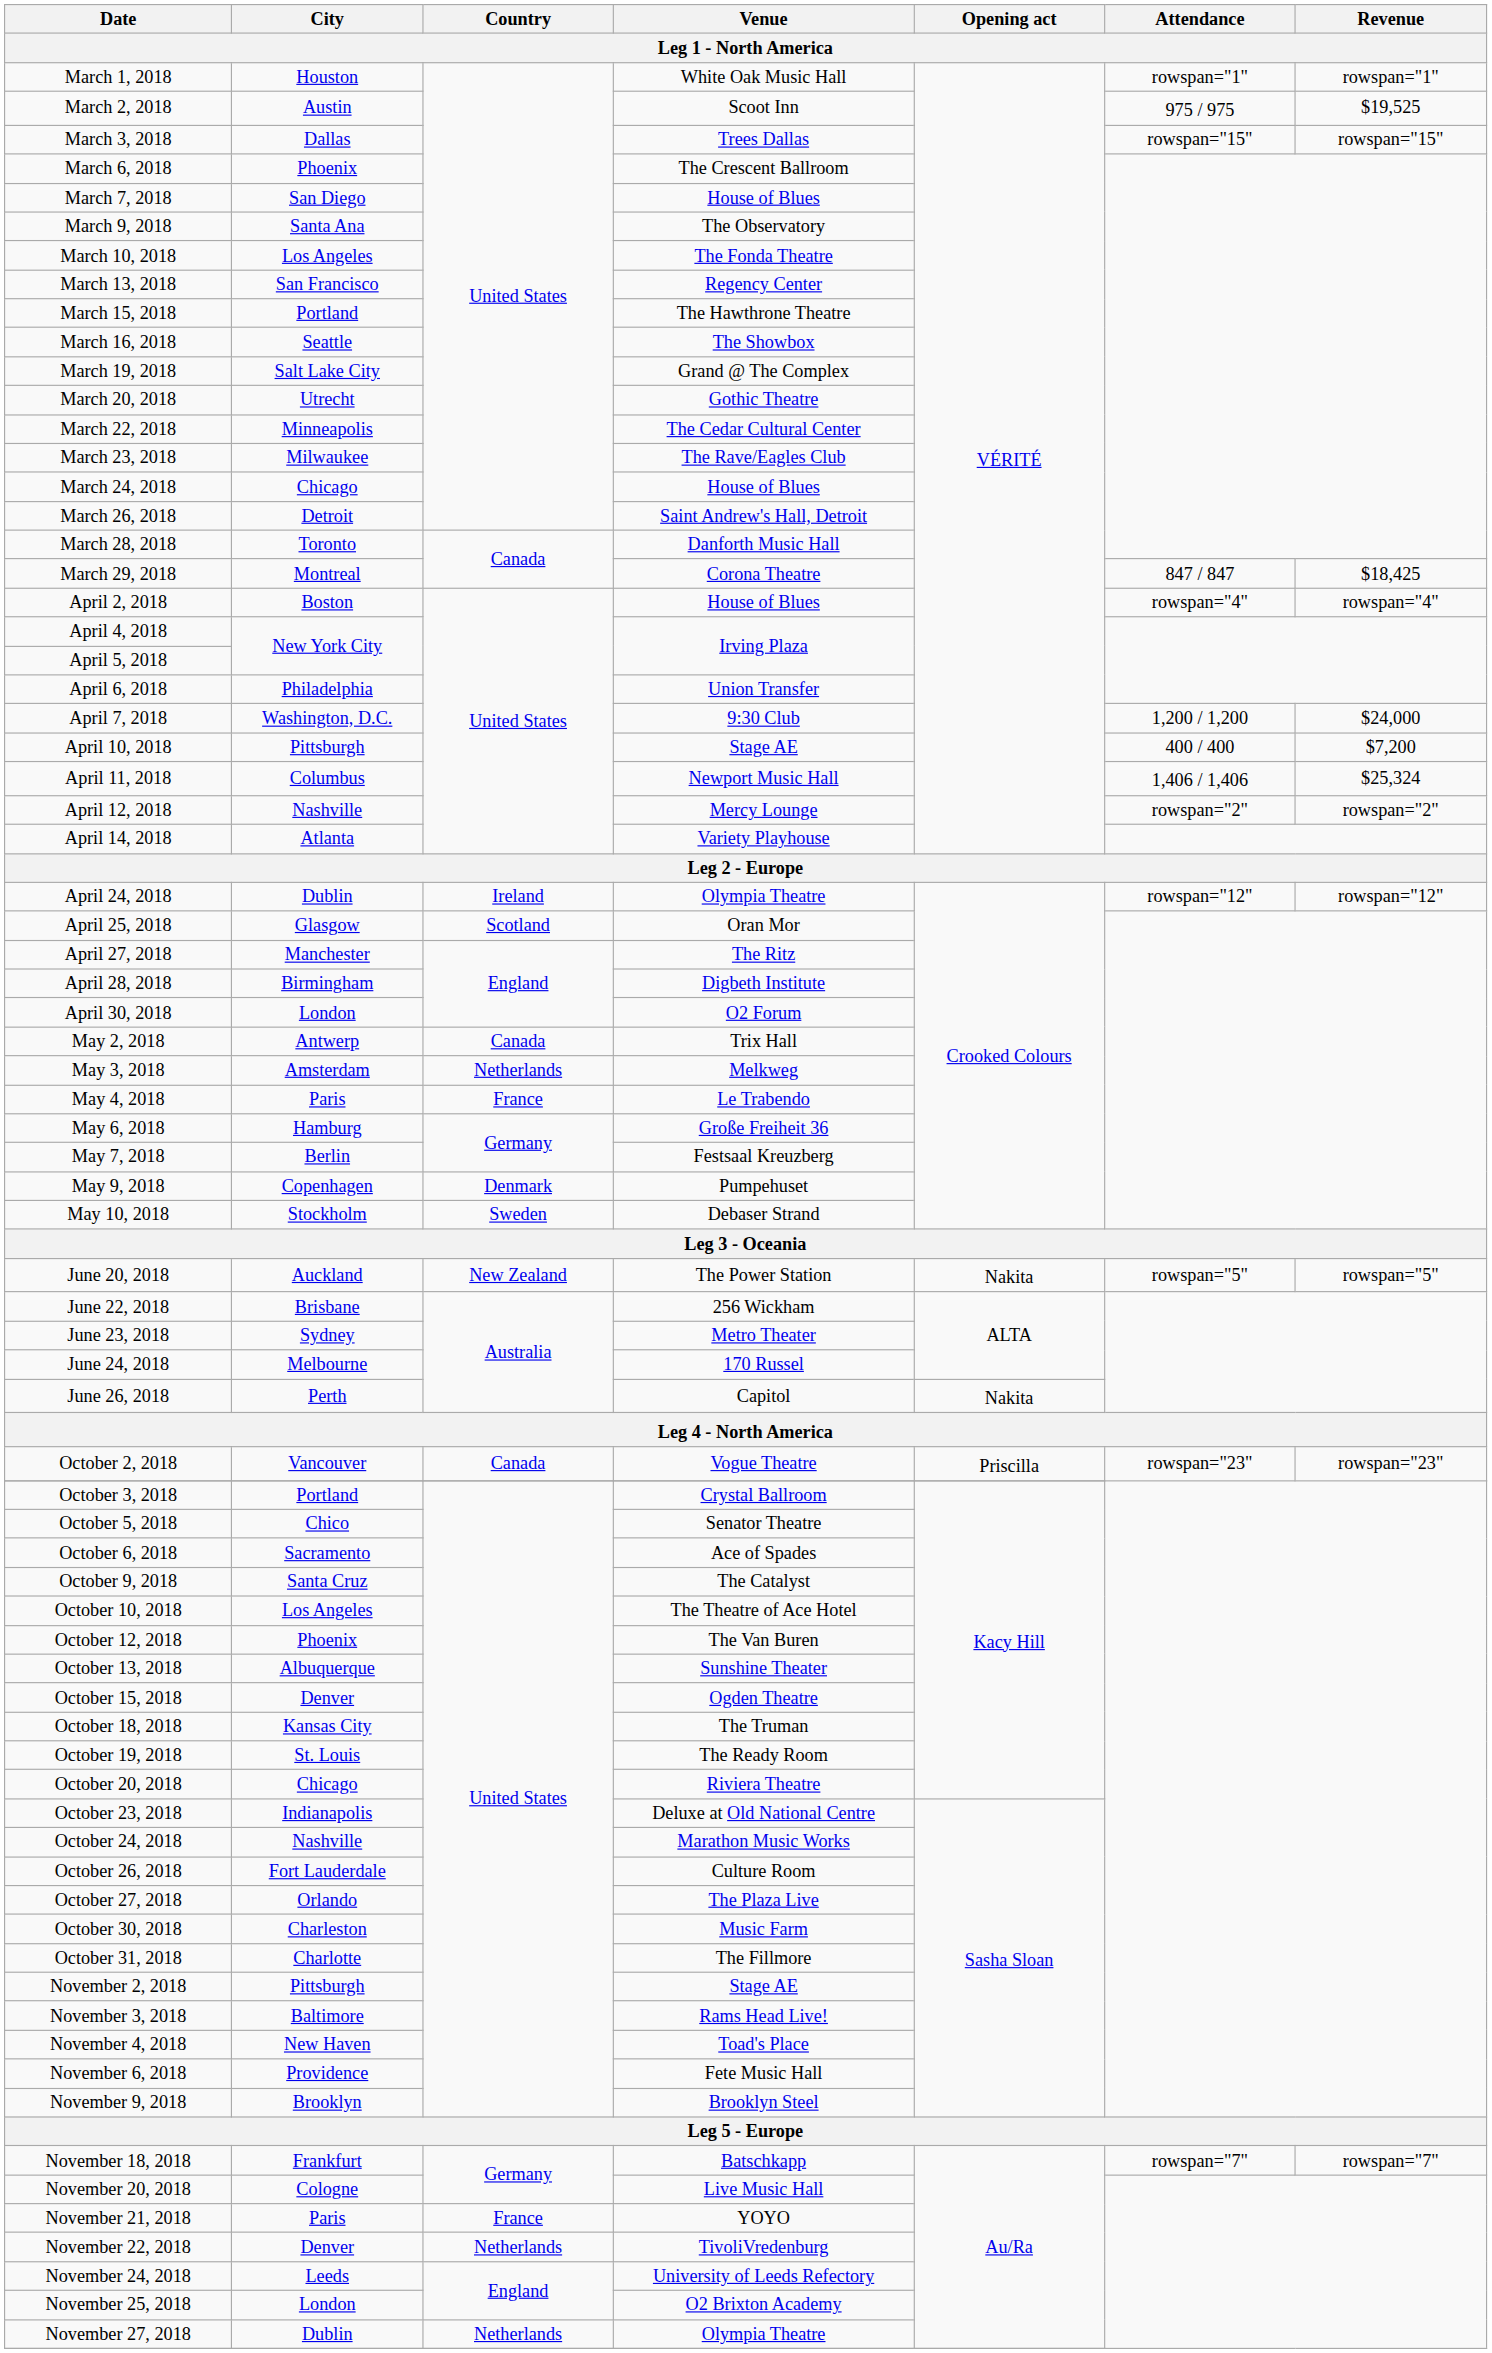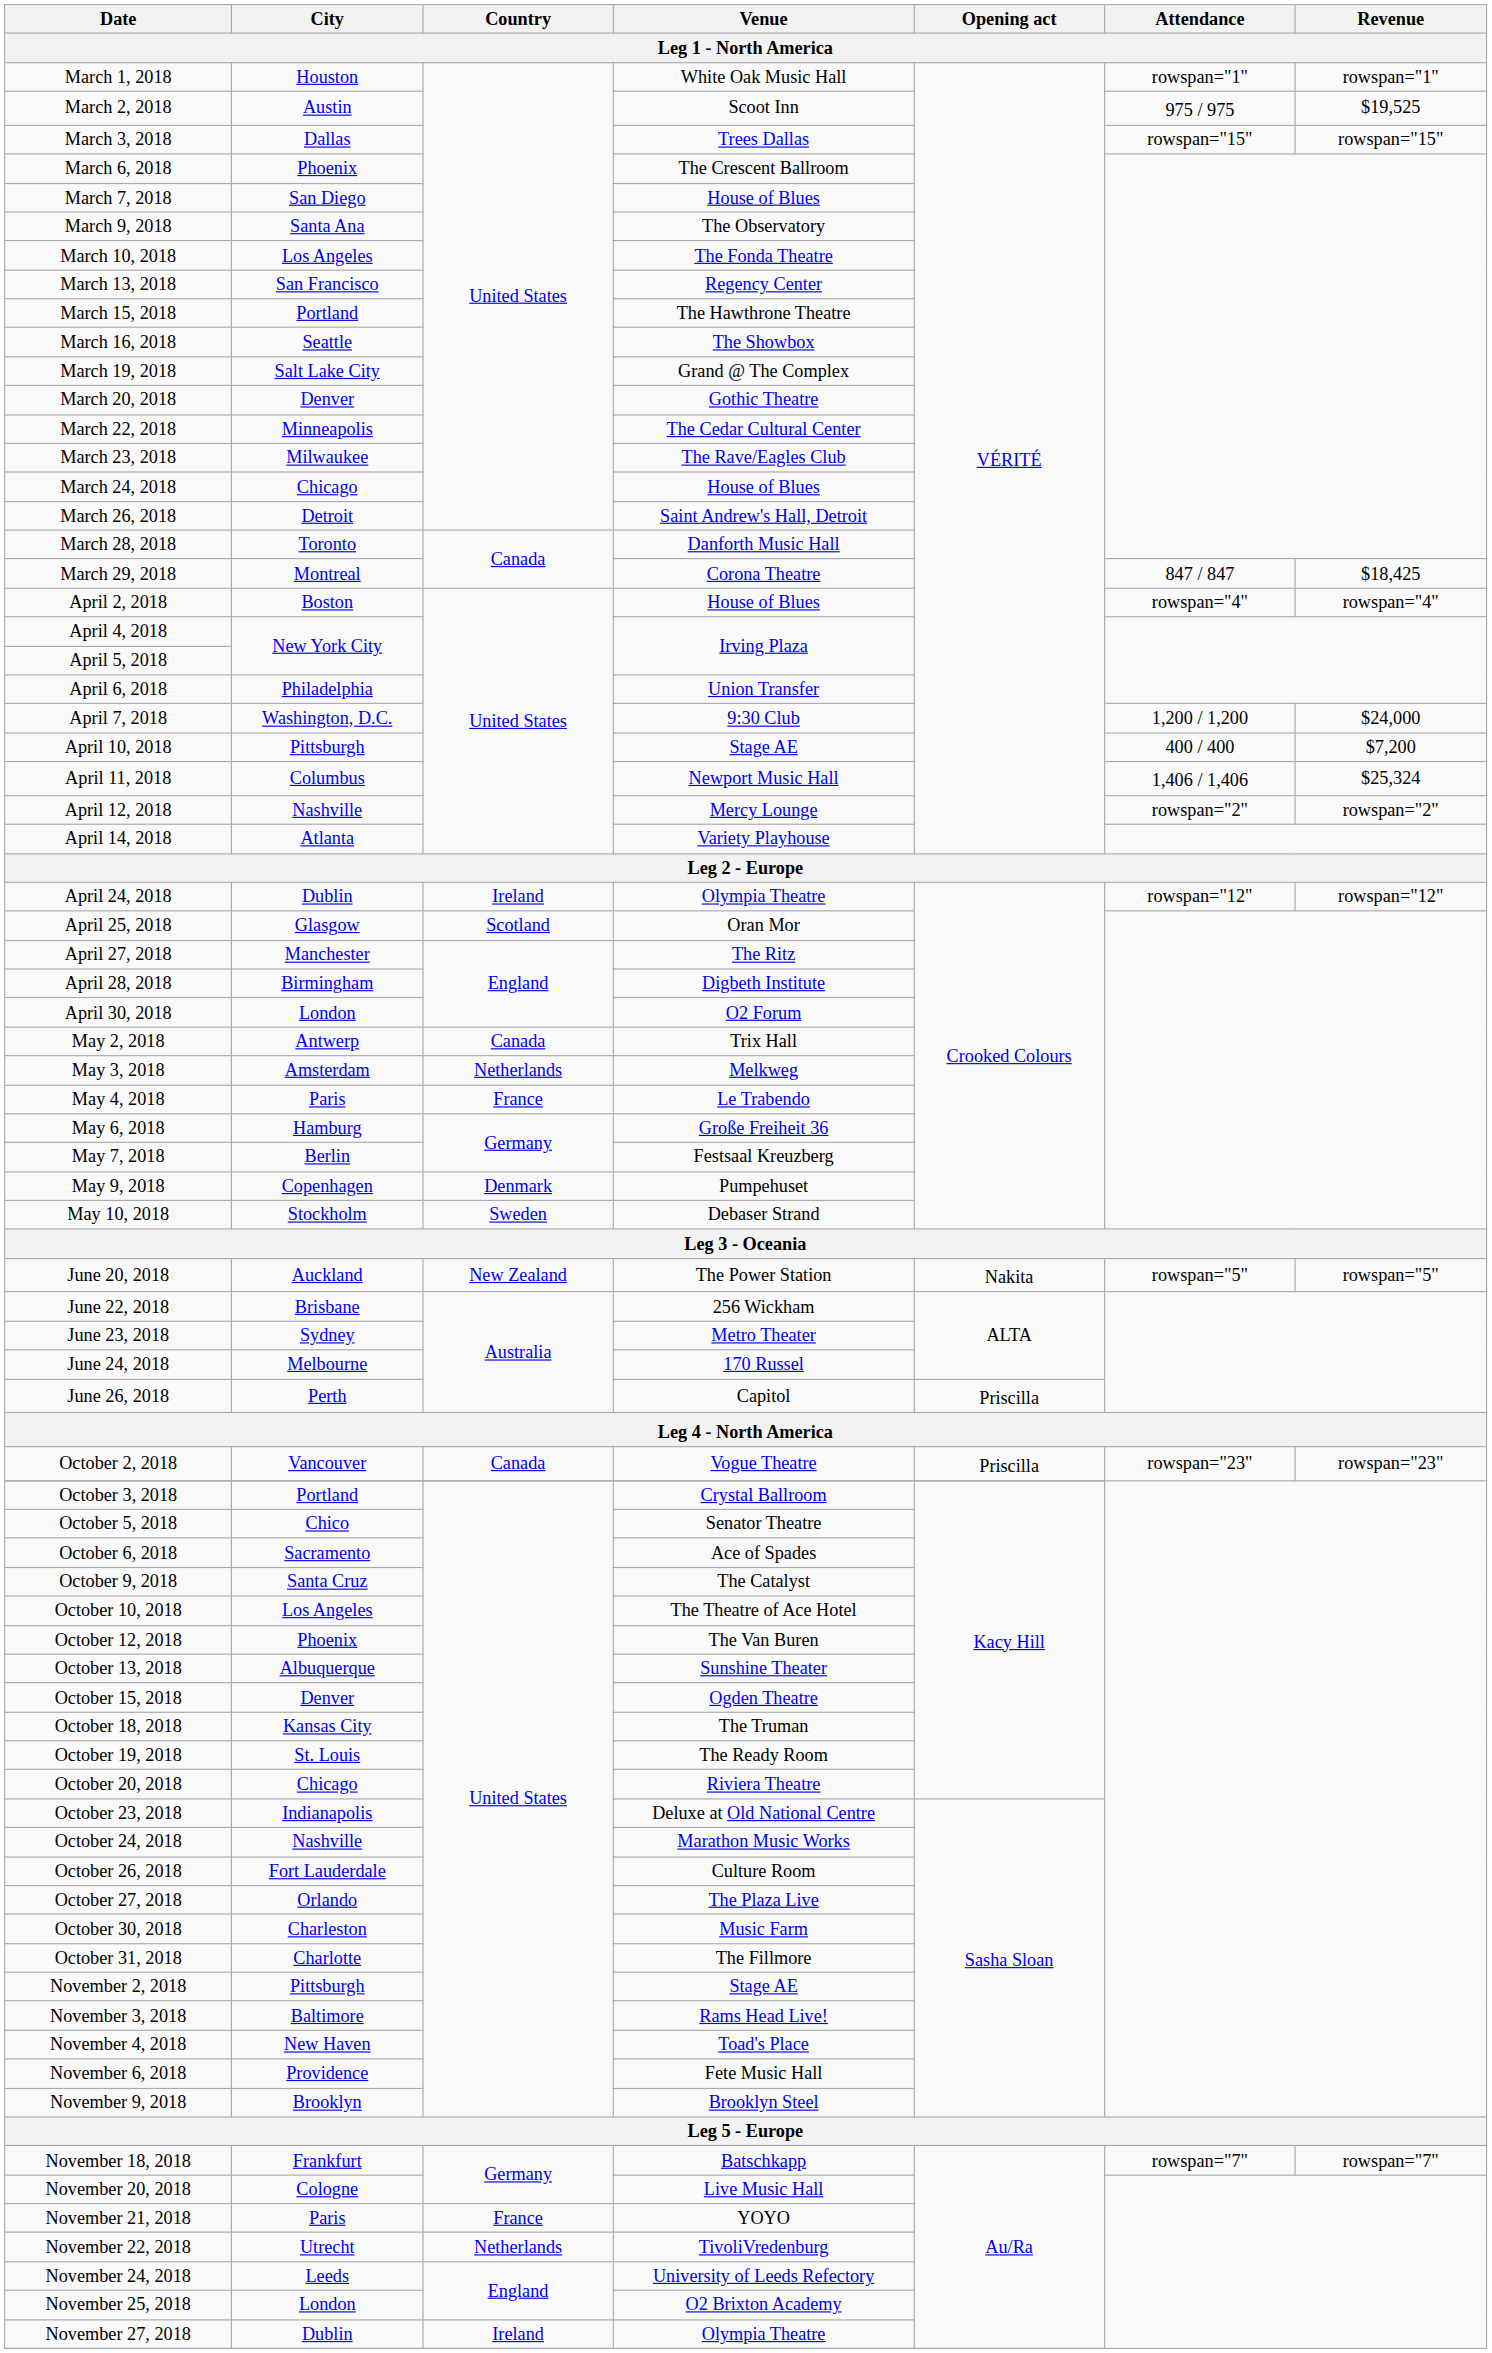(327, 399) Utrecht -> (327, 399) Denver
(1009, 1398) Nakita -> (1009, 1398) Priscilla
(327, 2247) Denver -> (327, 2247) Utrecht
(518, 2333) Netherlands -> (518, 2333) Ireland
